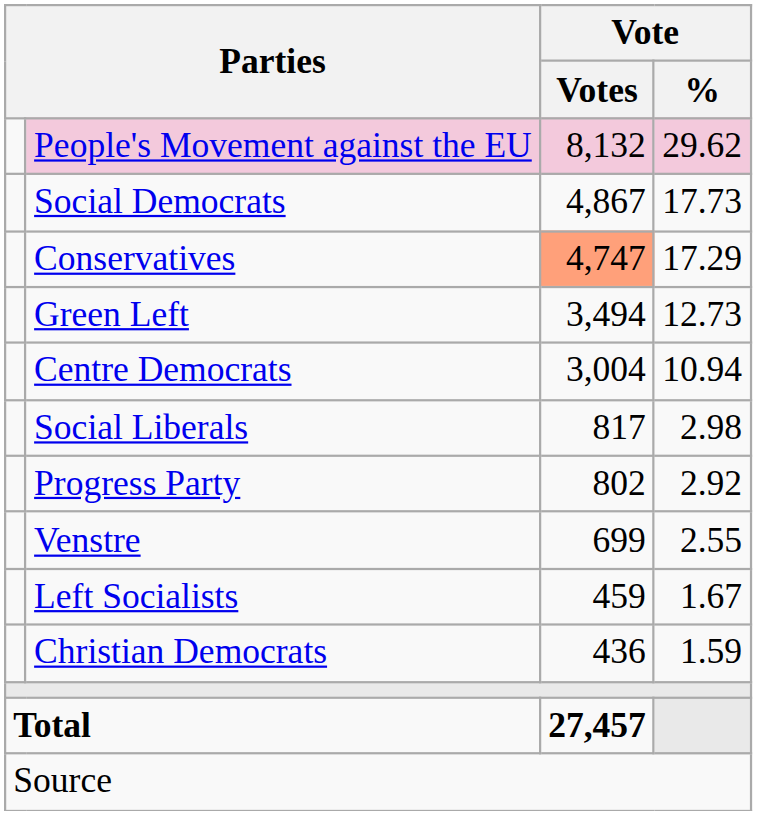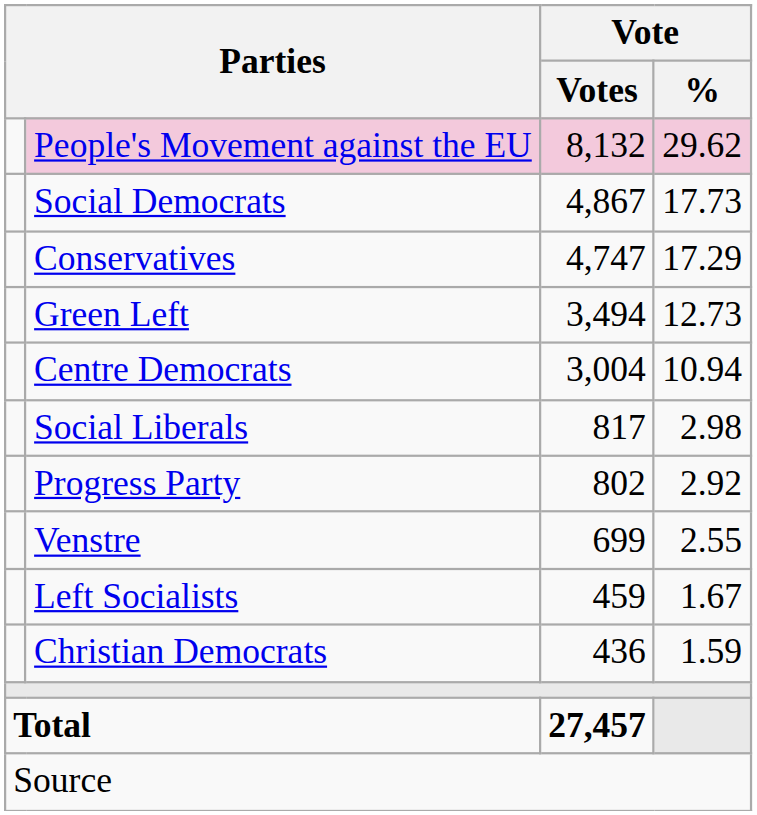(606, 257) lightsalmon background -> (606, 257) no background
